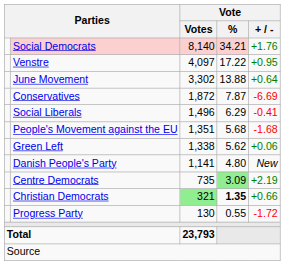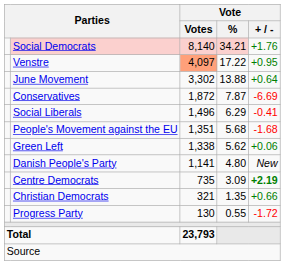(202, 63) no background -> (202, 63) lightsalmon background
(236, 180) lightgreen background -> (236, 180) no background
(264, 180) normal -> (264, 180) bold
(206, 197) lightgreen background -> (206, 197) no background
(236, 197) bold -> (236, 197) normal
